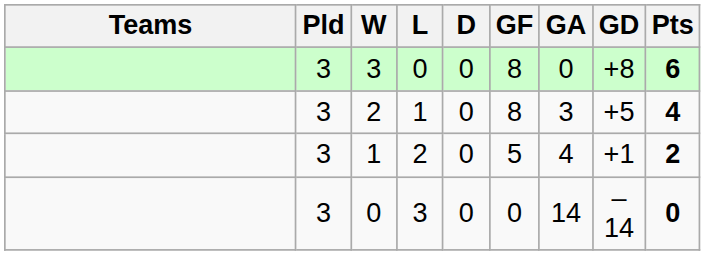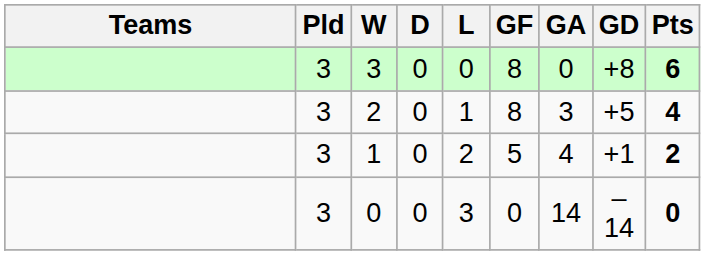columns swapped: (466, 25) <-> (420, 25)
